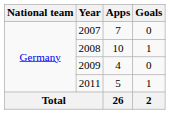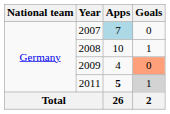(118, 30) no background -> (118, 30) lightblue background
(149, 65) no background -> (149, 65) lightsalmon background
(118, 83) normal -> (118, 83) bold
(149, 83) no background -> (149, 83) lightgrey background
